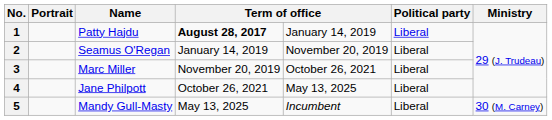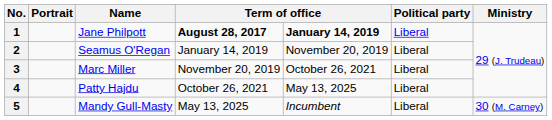(108, 32) Patty Hajdu -> (112, 32) Jane Philpott
(331, 32) normal -> (332, 32) bold
(112, 87) Jane Philpott -> (108, 87) Patty Hajdu
